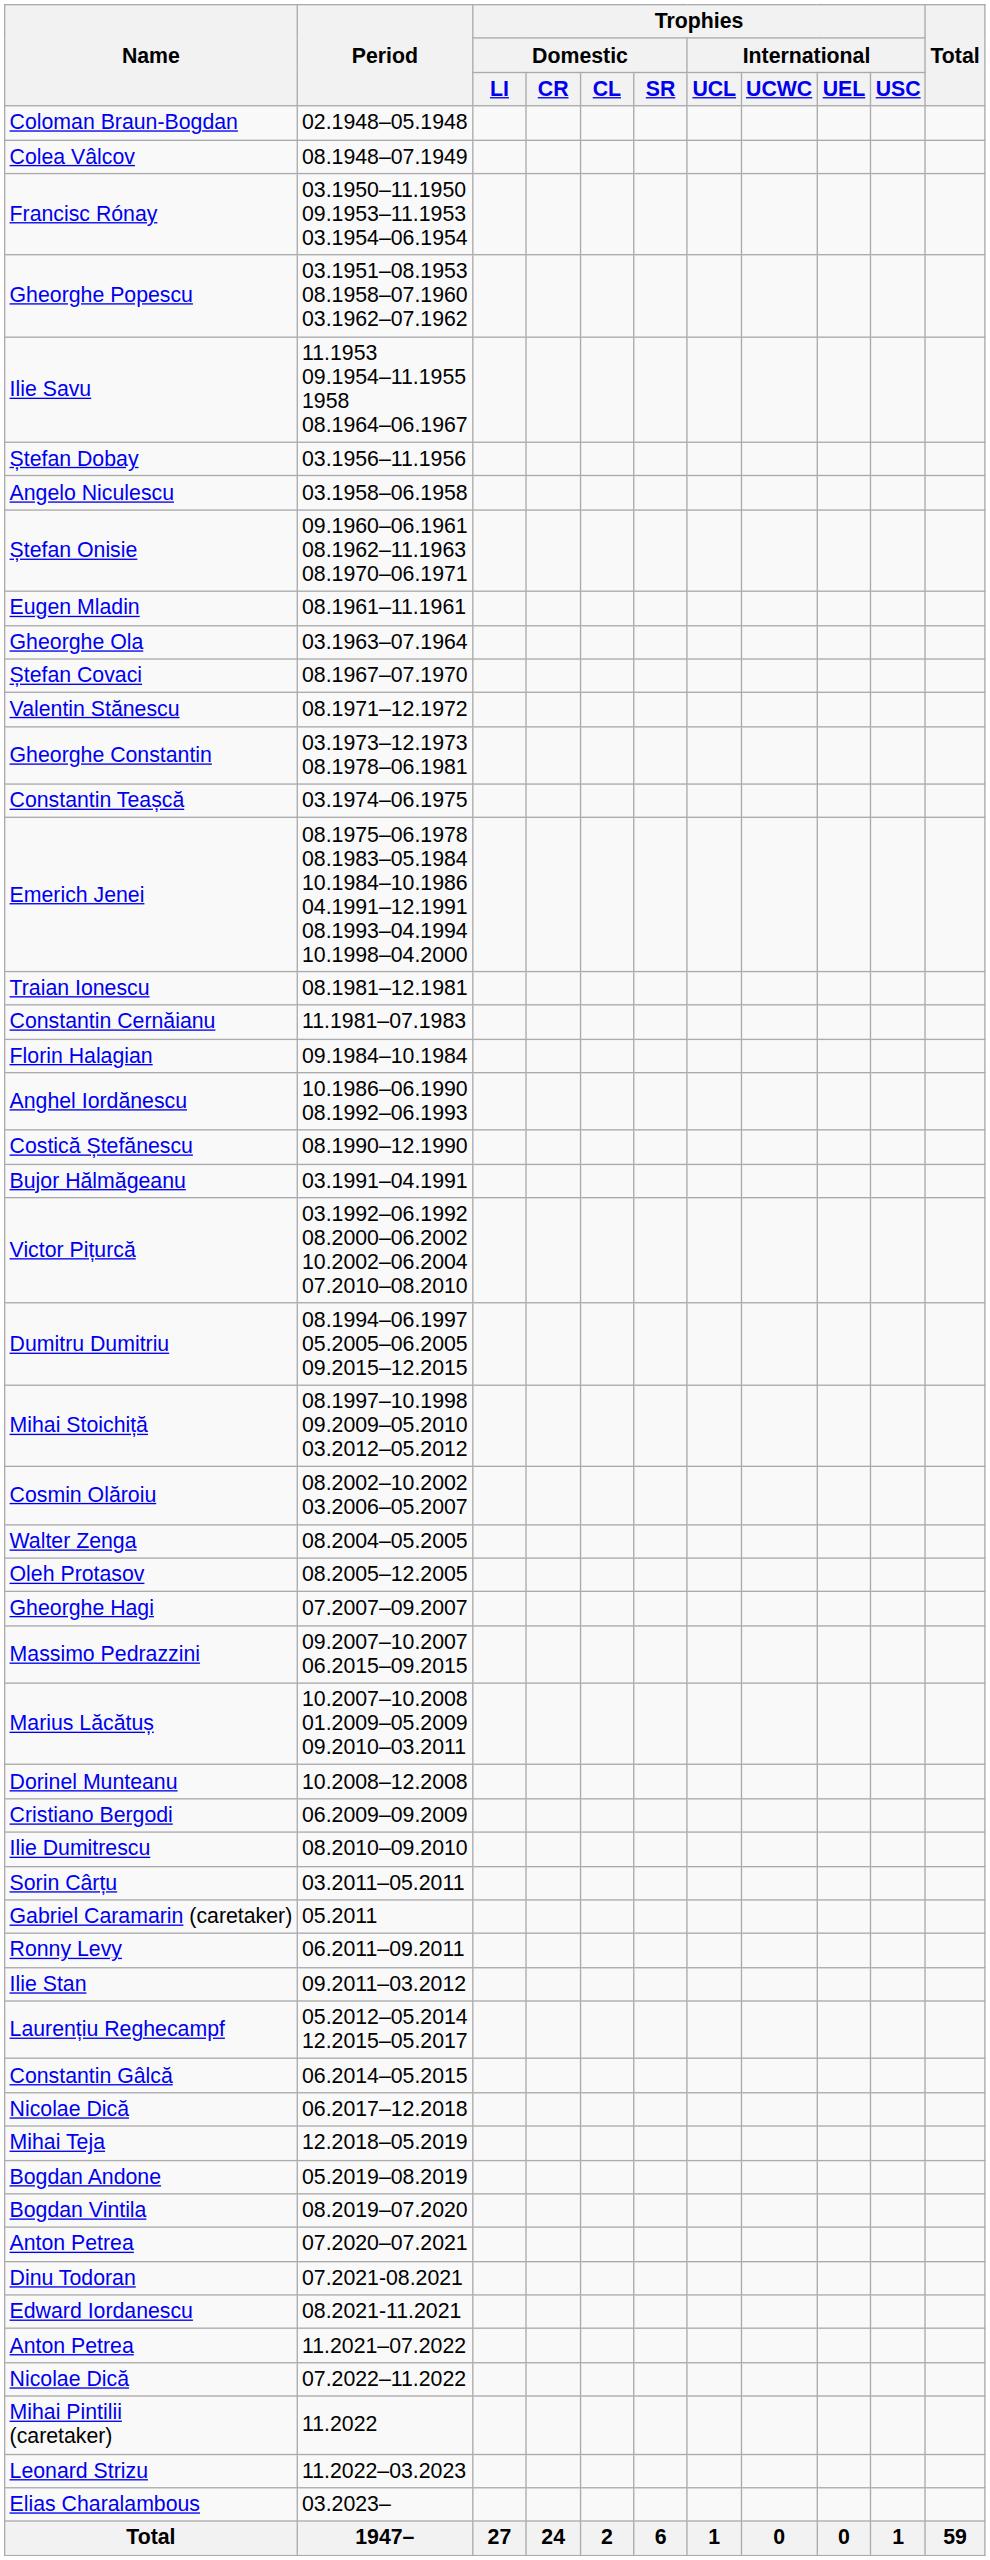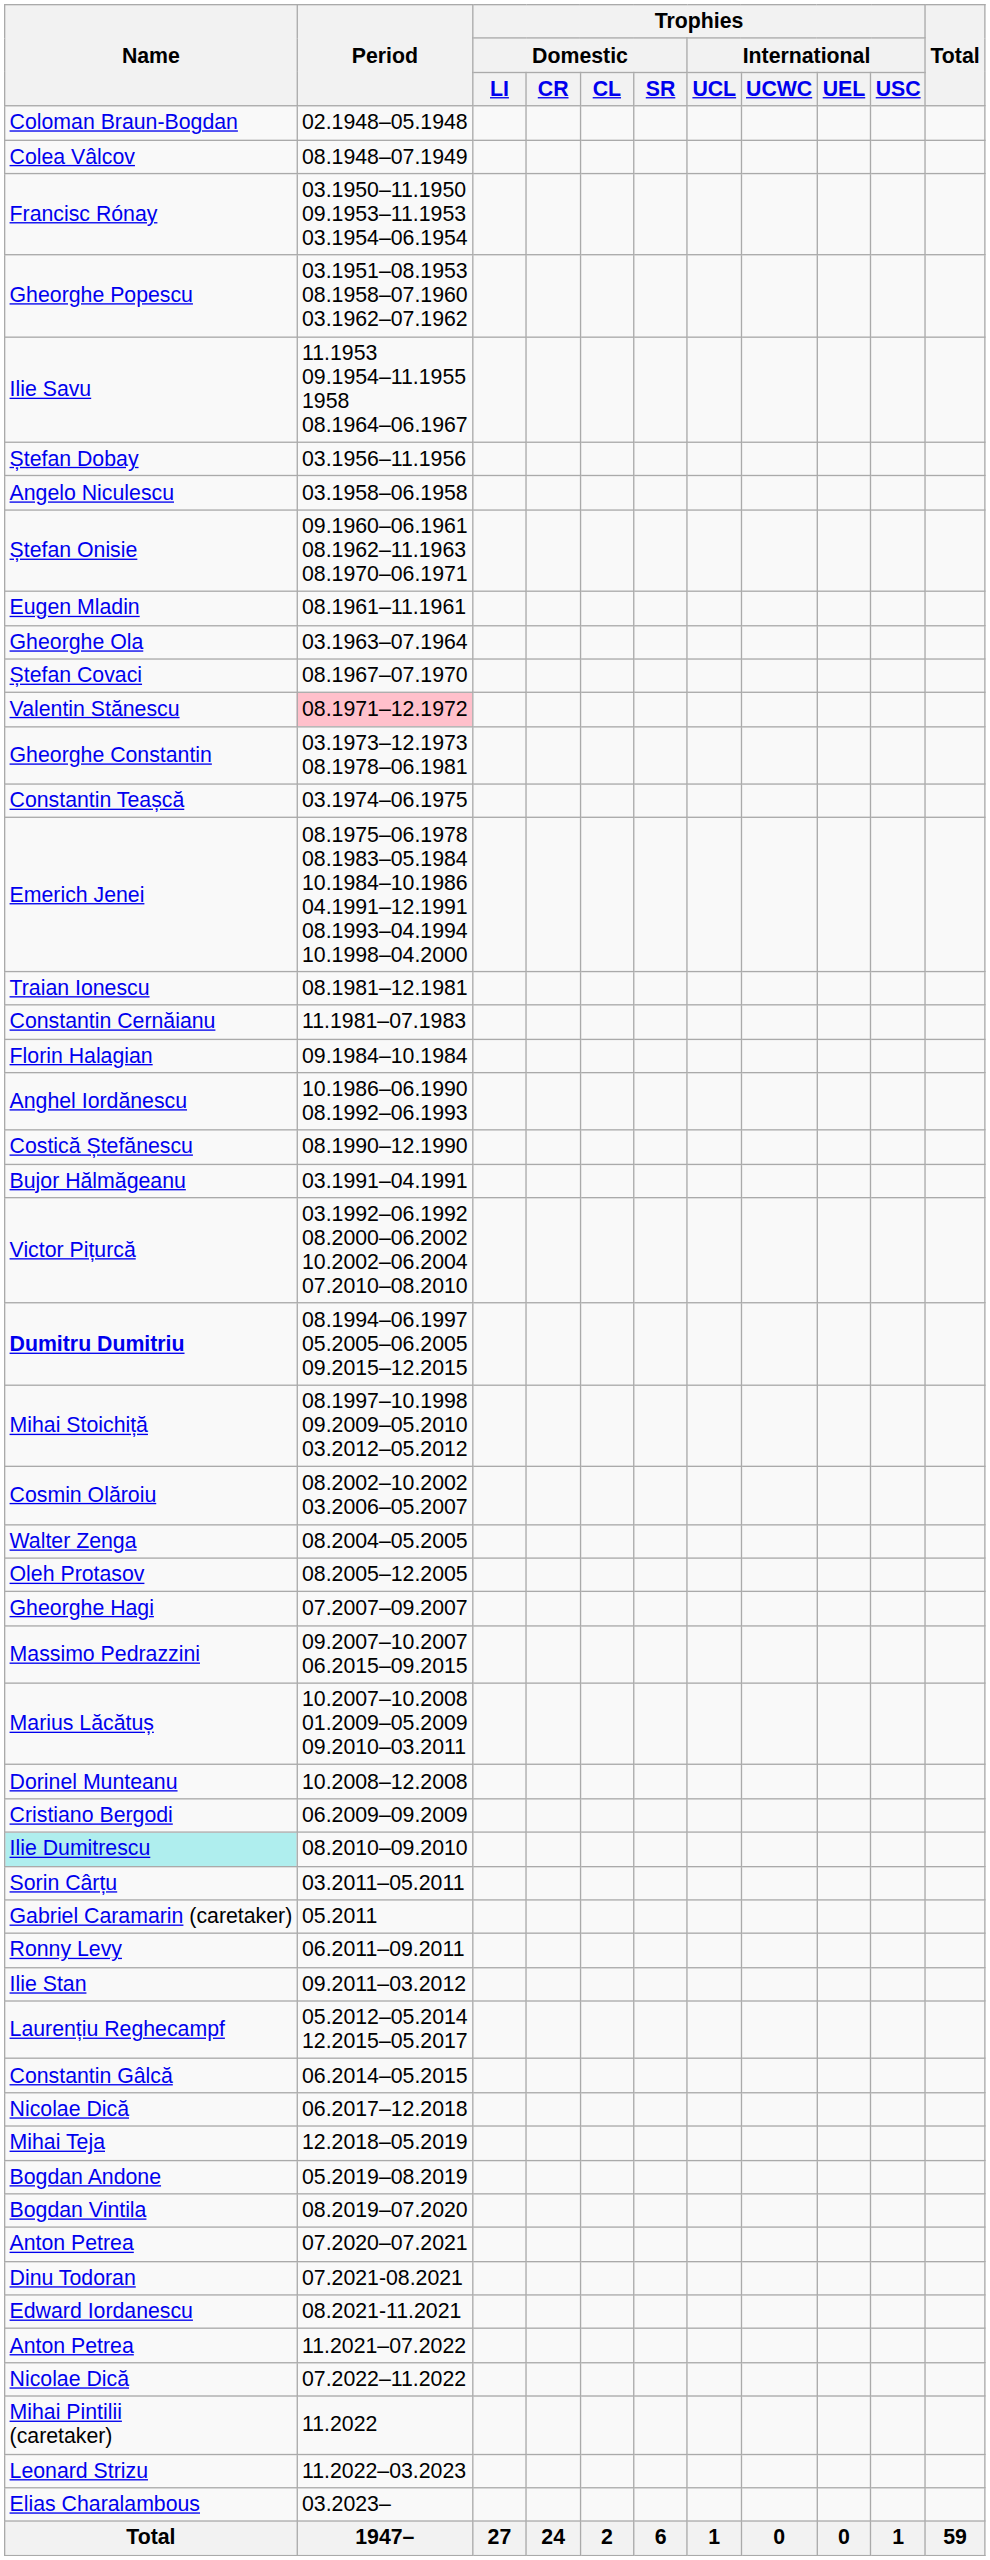(385, 709) no background -> (385, 709) pink background
(89, 1343) normal -> (97, 1343) bold
(80, 1848) no background -> (80, 1848) paleturquoise background
